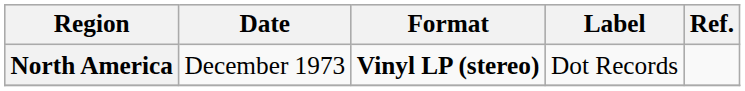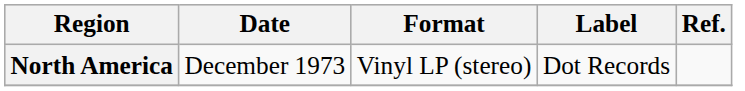(448, 64) bold -> (444, 64) normal
